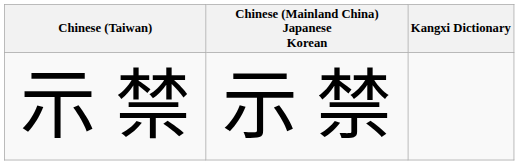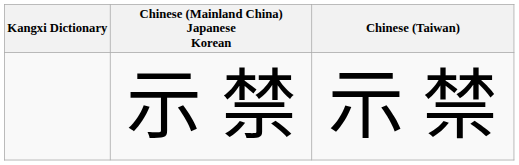columns swapped: (461, 28) <-> (105, 28)
